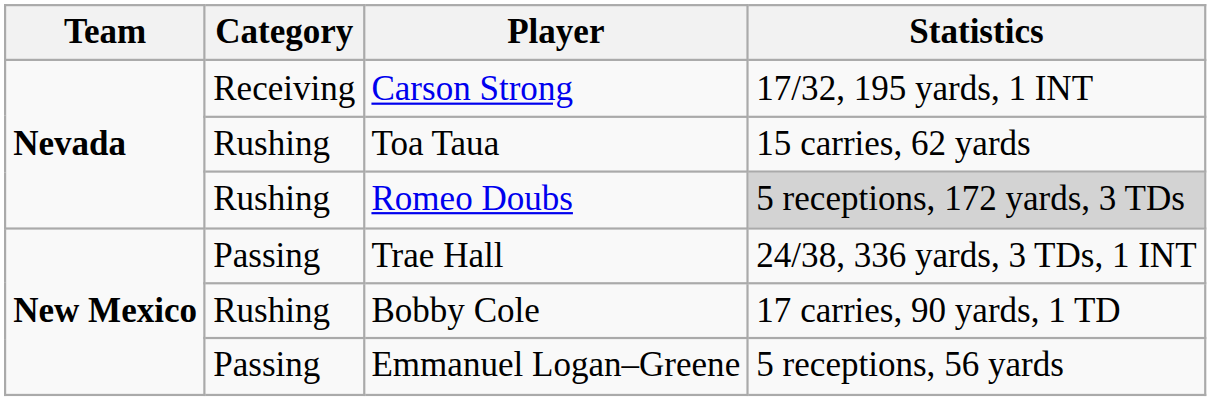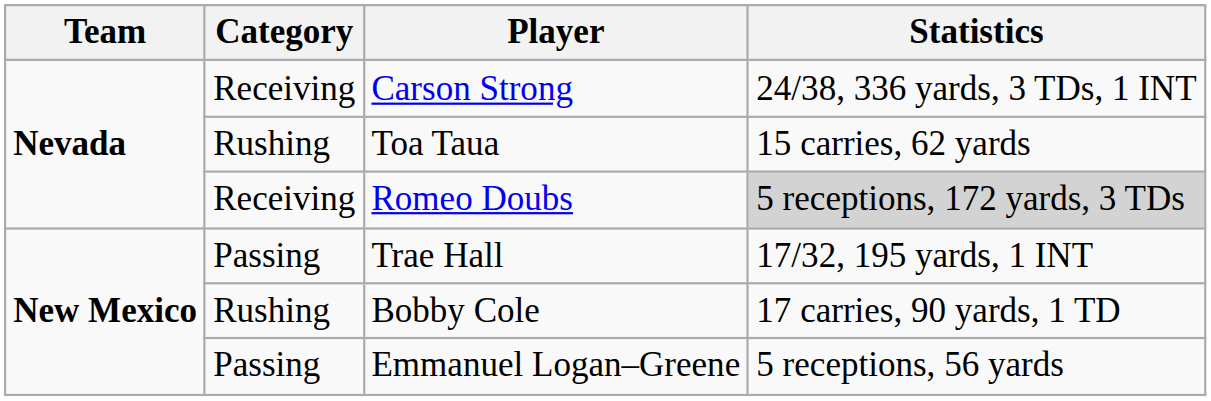(925, 87) 17/32, 195 yards, 1 INT -> (976, 87) 24/38, 336 yards, 3 TDs, 1 INT
(272, 199) Rushing -> (284, 199) Receiving
(976, 254) 24/38, 336 yards, 3 TDs, 1 INT -> (925, 254) 17/32, 195 yards, 1 INT
